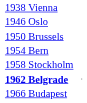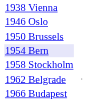(27, 50) no background -> (27, 50) lavender background
(37, 79) bold -> (35, 79) normal
